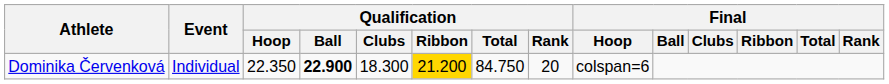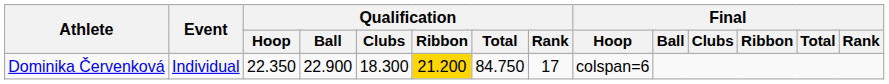(328, 67) bold -> (328, 67) normal
(550, 67) 20 -> (550, 67) 17
